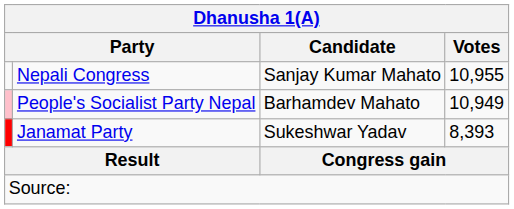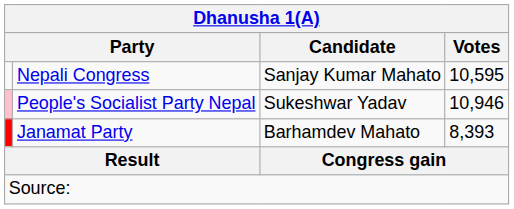(477, 75) 10,955 -> (477, 75) 10,595
(342, 103) Barhamdev Mahato -> (335, 103) Sukeshwar Yadav
(477, 103) 10,949 -> (477, 103) 10,946
(335, 132) Sukeshwar Yadav -> (342, 132) Barhamdev Mahato
